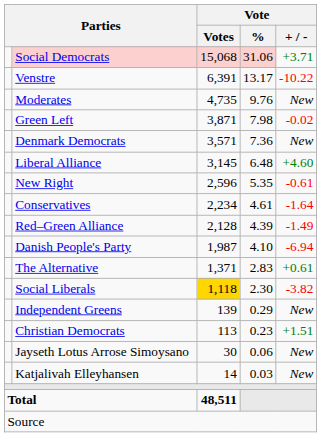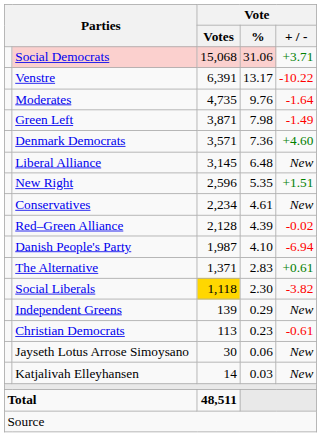(301, 99) New -> (299, 99) -1.64
(299, 120) -0.02 -> (299, 120) -1.49
(301, 141) New -> (298, 141) +4.60
(298, 162) +4.60 -> (301, 162) New
(299, 183) -0.61 -> (298, 183) +1.51
(299, 204) -1.64 -> (301, 204) New
(299, 225) -1.49 -> (299, 225) -0.02
(298, 330) +1.51 -> (299, 330) -0.61
